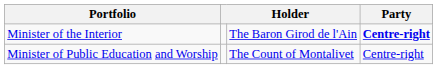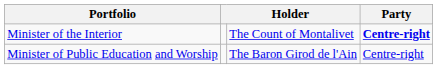(293, 34) The Baron Girod de l'Ain -> (292, 34) The Count of Montalivet
(292, 53) The Count of Montalivet -> (293, 53) The Baron Girod de l'Ain
